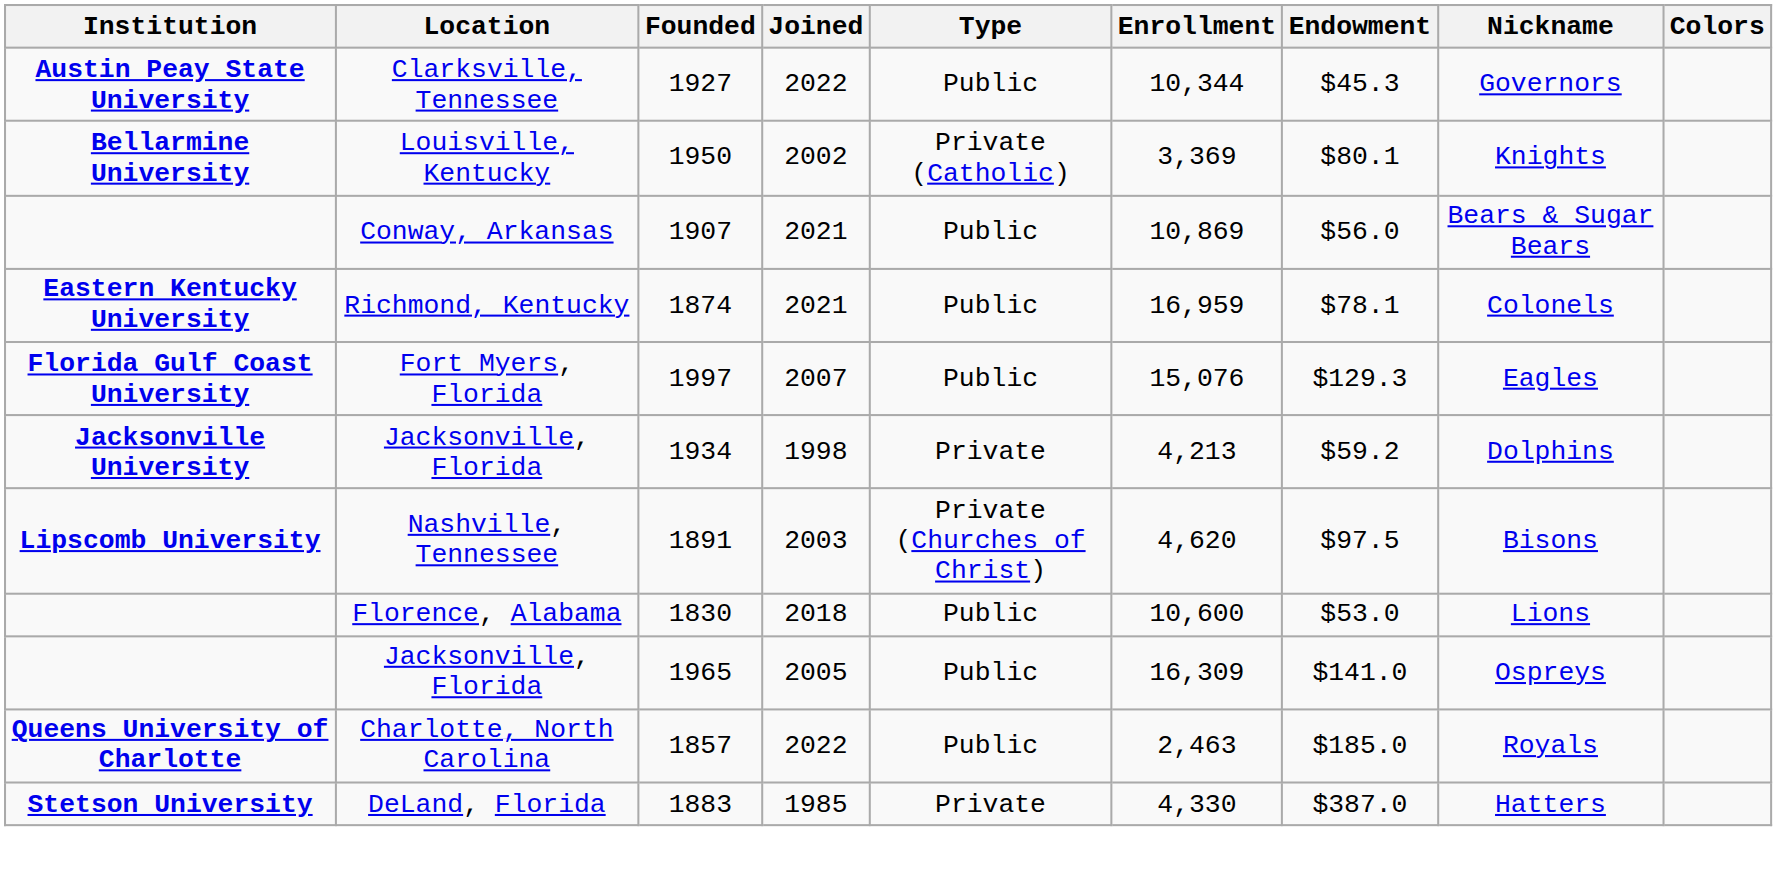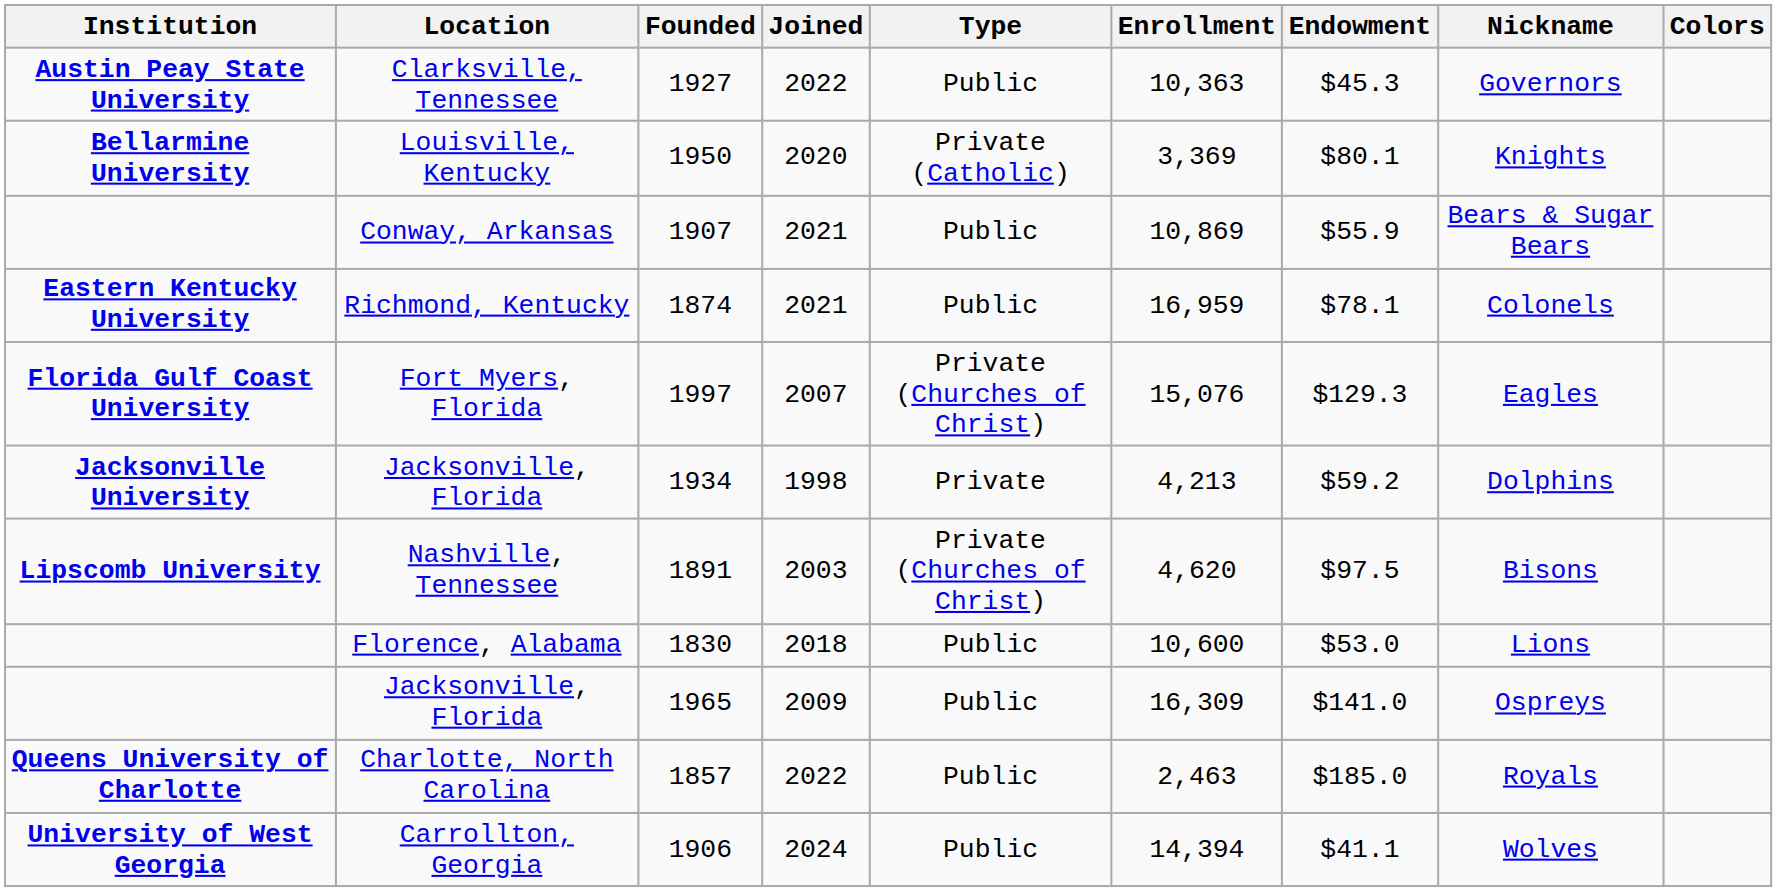(1197, 85) 10,344 -> (1197, 85) 10,363
(816, 158) 2002 -> (816, 158) 2020
(1360, 232) $56.0 -> (1360, 232) $55.9
(991, 379) Public -> (991, 394) Private (Churches of Christ)
(816, 672) 2005 -> (816, 703) 2009
- row: (487, 804)
+ row: (487, 850)
